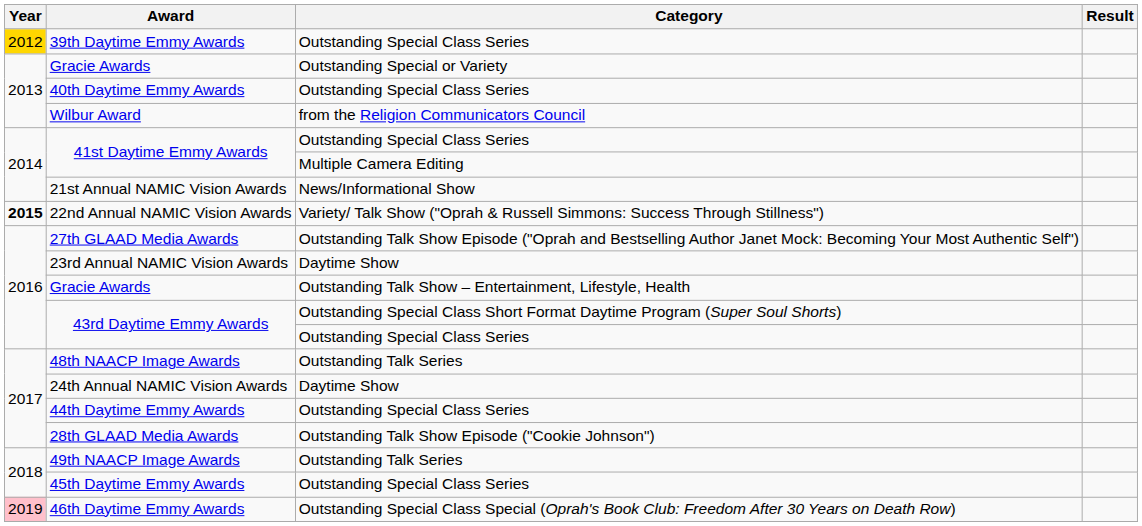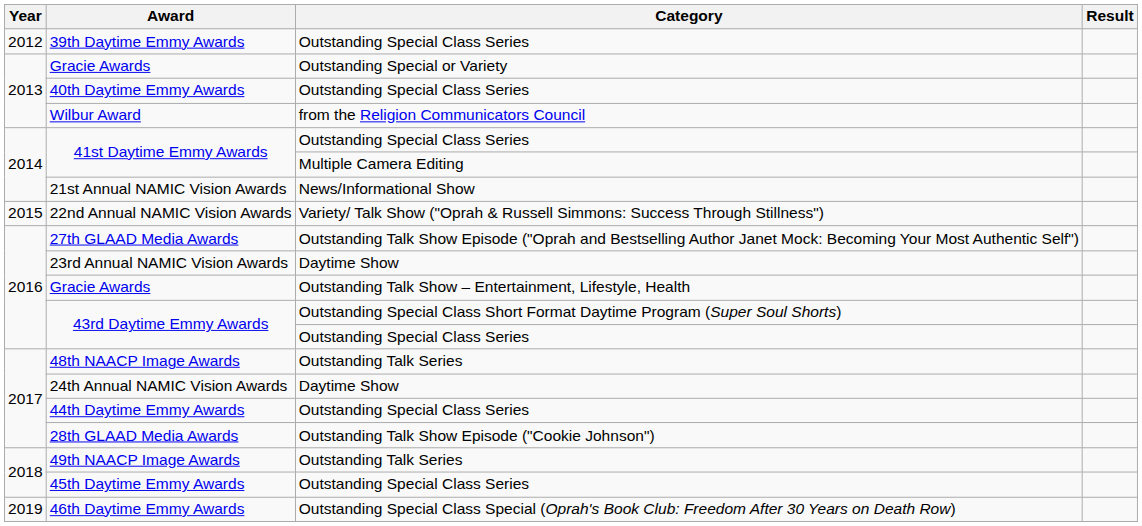(25, 41) gold background -> (25, 41) no background
(25, 213) bold -> (25, 213) normal
(25, 509) pink background -> (25, 509) no background
